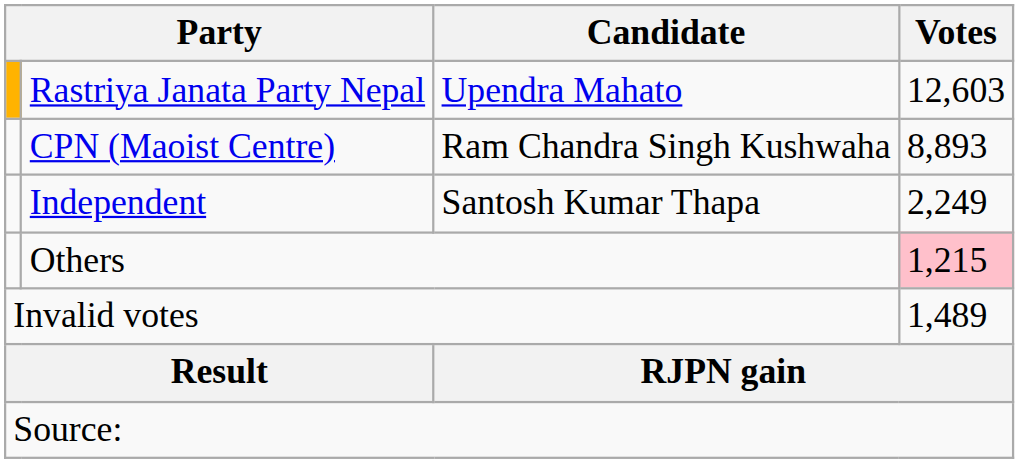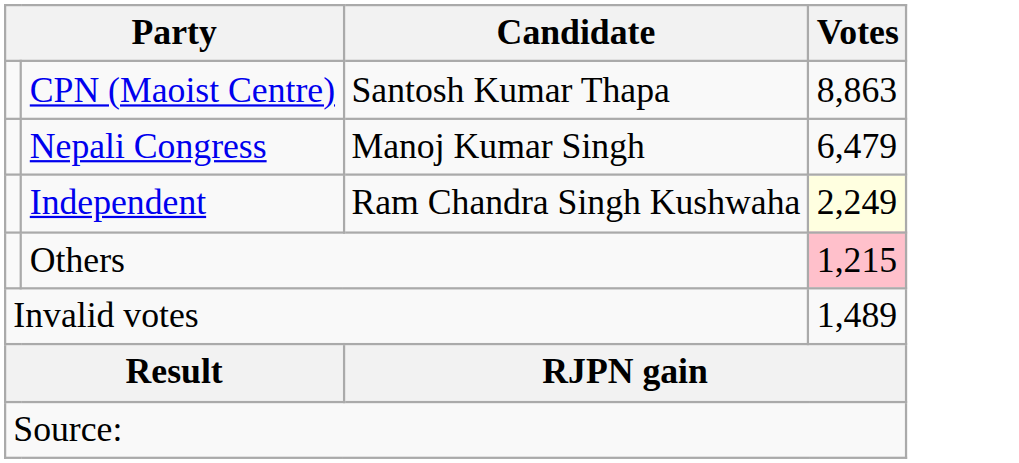- row: (227, 89)
(666, 145) Ram Chandra Singh Kushwaha -> (511, 89) Santosh Kumar Thapa
(947, 145) 8,893 -> (857, 89) 8,863
+ row: (148, 145)
(601, 202) Santosh Kumar Thapa -> (576, 202) Ram Chandra Singh Kushwaha
(947, 202) no background -> (857, 202) lightyellow background
